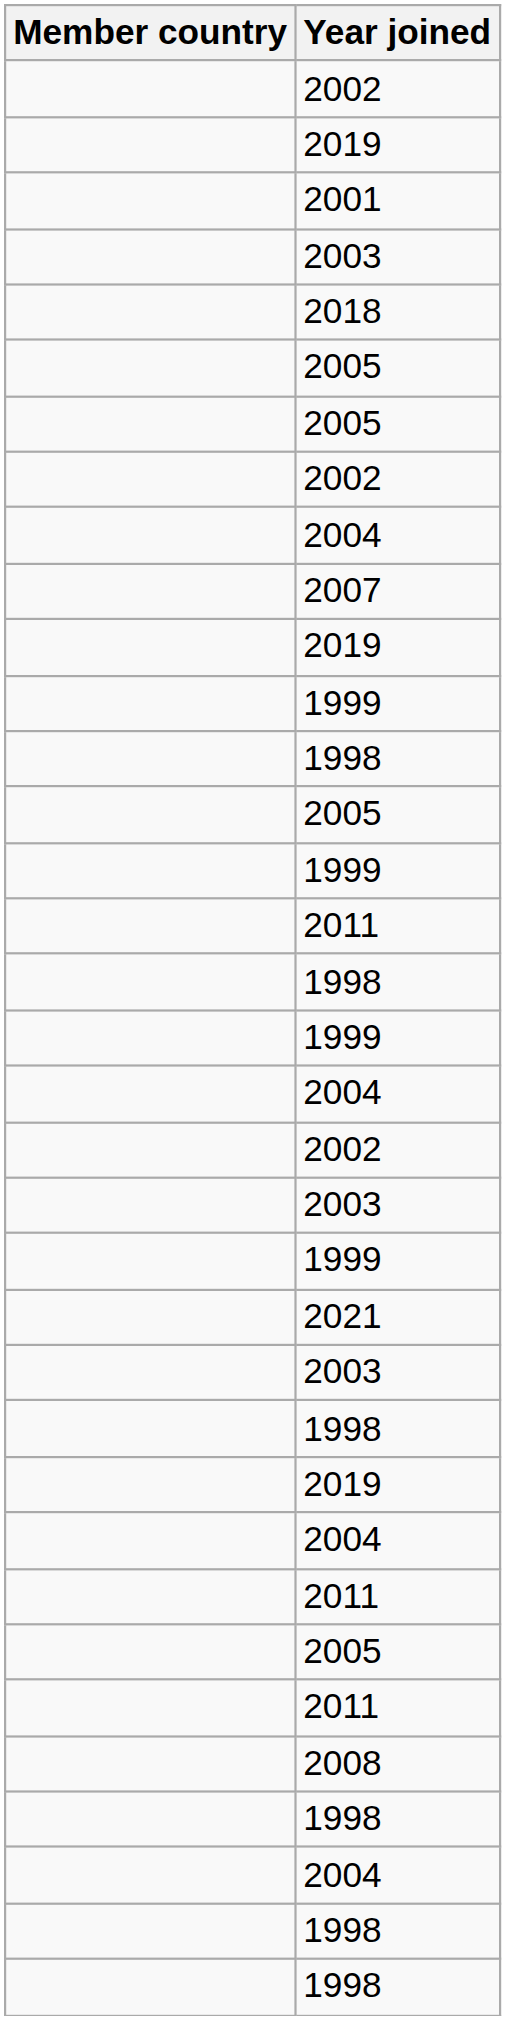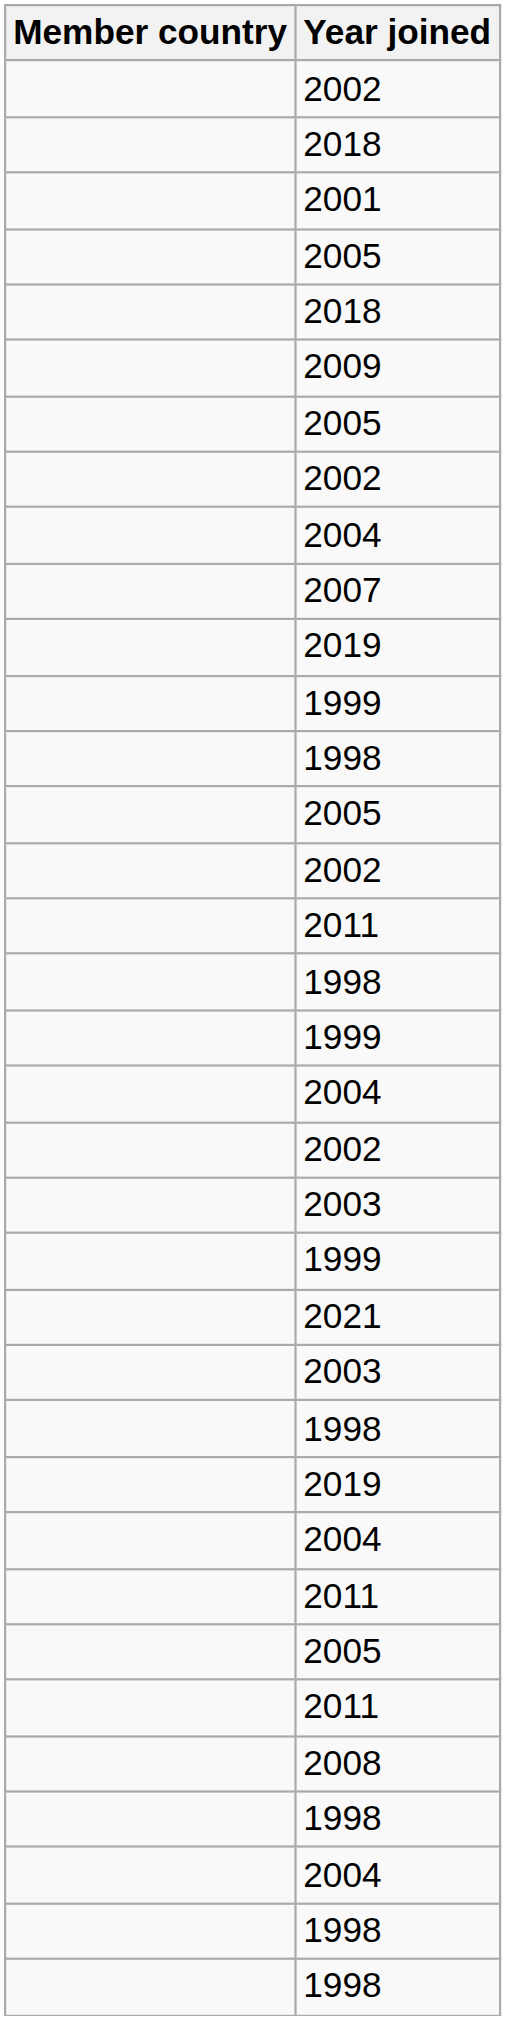(342, 144) 2019 -> (342, 144) 2018
(342, 255) 2003 -> (342, 255) 2005
(342, 367) 2005 -> (342, 367) 2009
(342, 869) 1999 -> (342, 869) 2002
